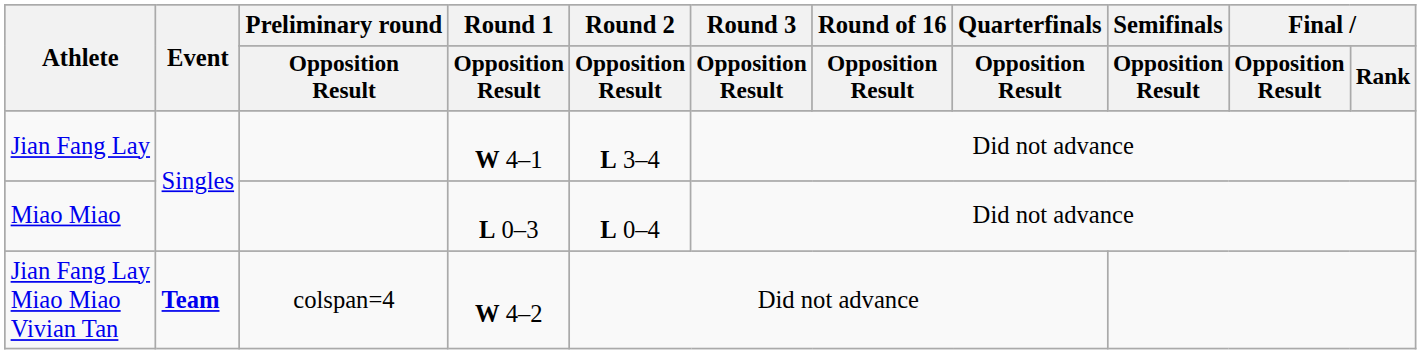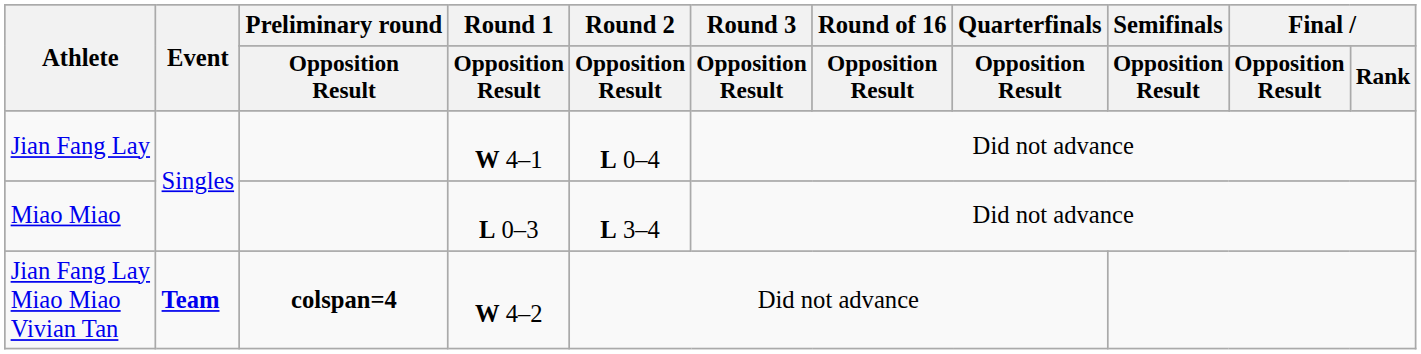(630, 160) L 3–4 -> (630, 160) L 0–4
(630, 230) L 0–4 -> (630, 230) L 3–4
(344, 300) normal -> (344, 300) bold
